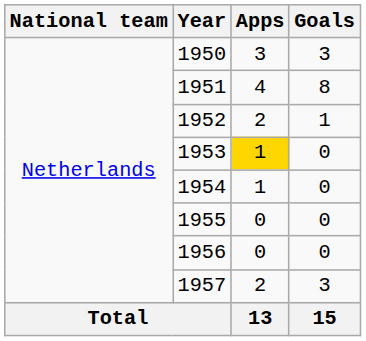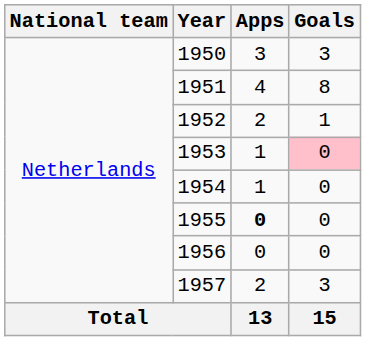(260, 154) gold background -> (260, 154) no background
(325, 154) no background -> (325, 154) pink background
(260, 220) normal -> (260, 220) bold
